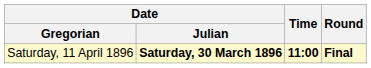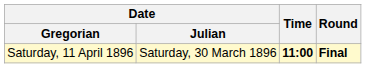(211, 53) bold -> (208, 53) normal
